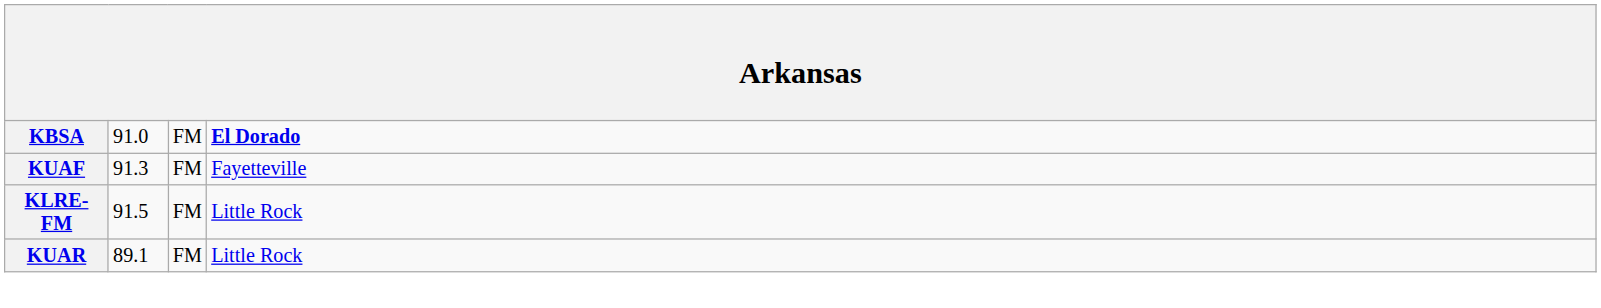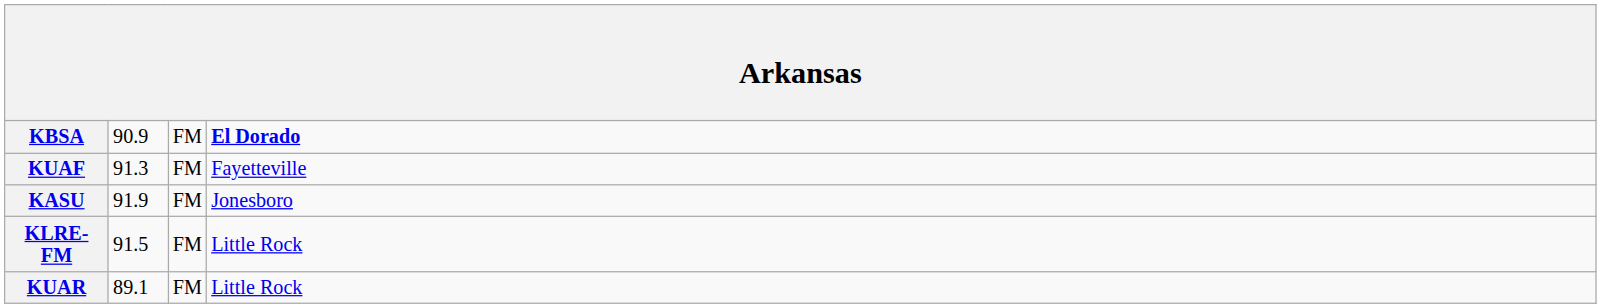(131, 136) 91.0 -> (131, 136) 90.9
+ row: (57, 200)
